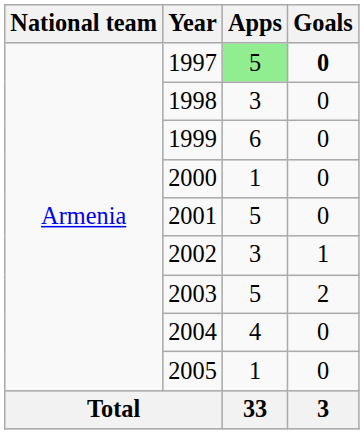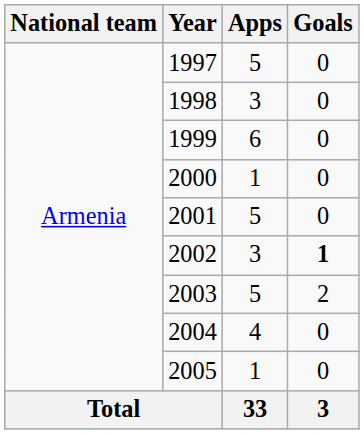(255, 62) lightgreen background -> (255, 62) no background
(323, 62) bold -> (323, 62) normal
(323, 255) normal -> (323, 255) bold
